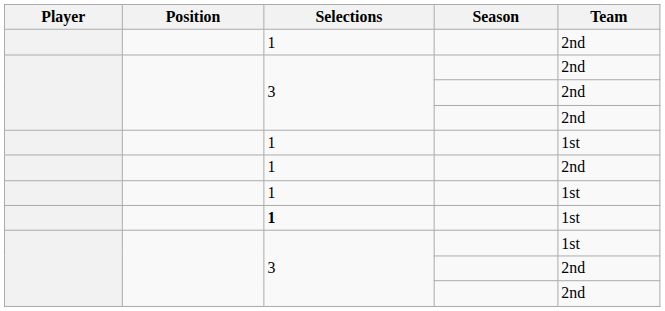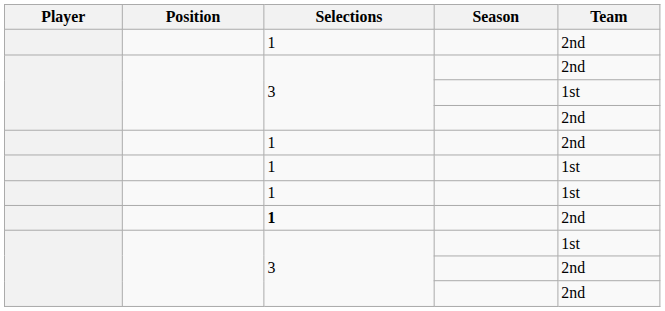(573, 92) 2nd -> (571, 92) 1st
(571, 142) 1st -> (573, 142) 2nd
(573, 167) 2nd -> (571, 167) 1st
(571, 218) 1st -> (573, 218) 2nd
